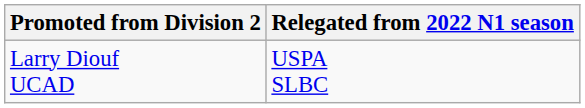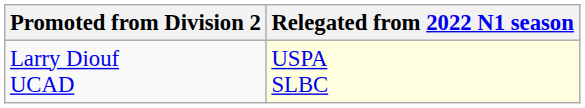(300, 71) no background -> (300, 71) lightyellow background
